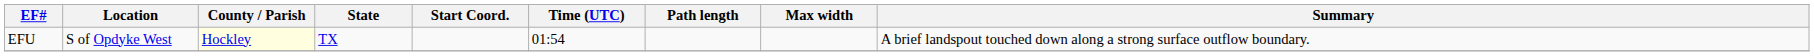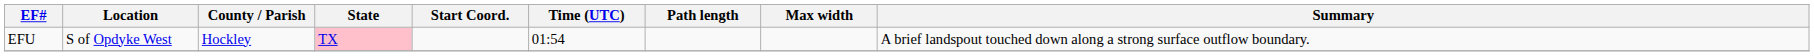(226, 39) lightyellow background -> (226, 39) no background
(328, 39) no background -> (328, 39) pink background
